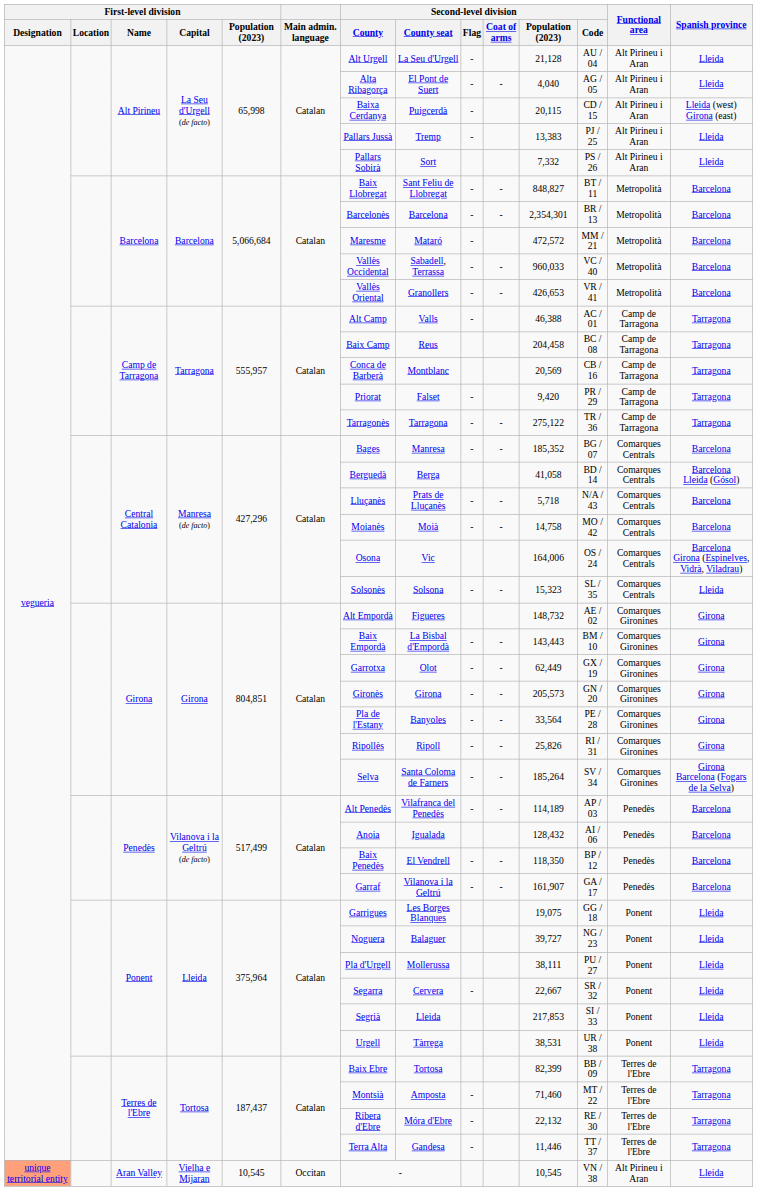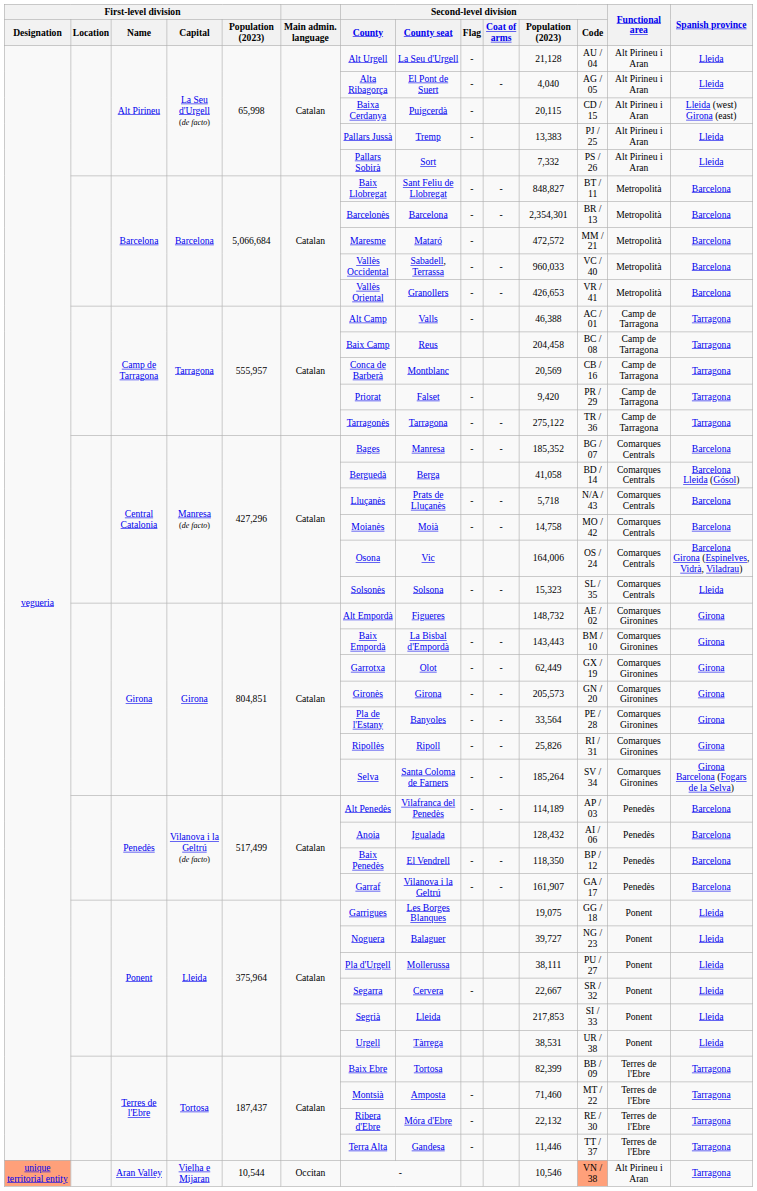(251, 1173) 10,545 -> (251, 1173) 10,544
(548, 1173) 10,545 -> (548, 1173) 10,546
(593, 1173) no background -> (593, 1173) lightsalmon background
(711, 1173) Lleida -> (711, 1173) Tarragona
